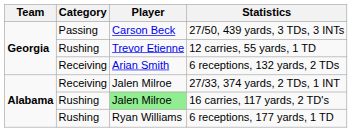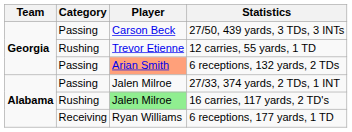(83, 65) Receiving -> (78, 65) Passing
(141, 65) no background -> (141, 65) lightsalmon background
(83, 83) Receiving -> (78, 83) Passing
(79, 118) Rushing -> (83, 118) Receiving
